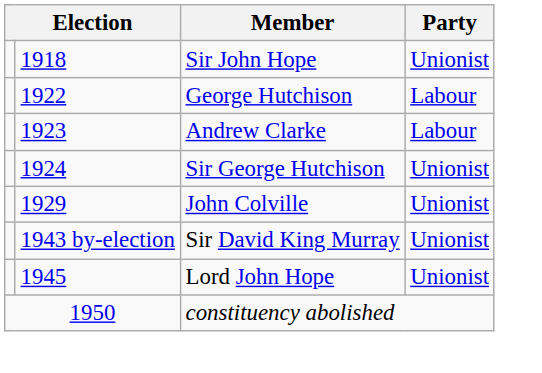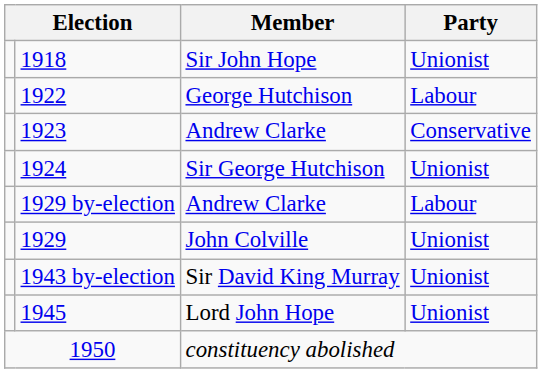(443, 131) Labour -> (471, 131) Conservative
+ row: (98, 204)
